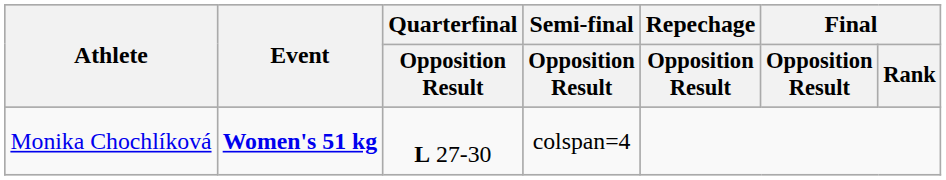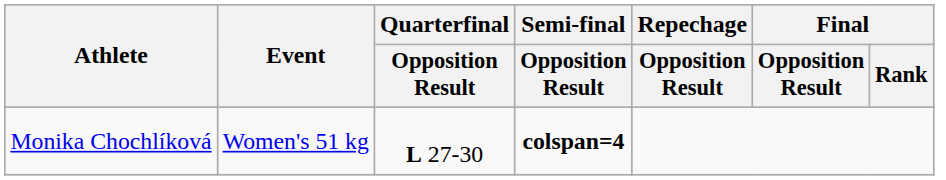(300, 141) bold -> (296, 141) normal
(582, 141) normal -> (573, 141) bold
